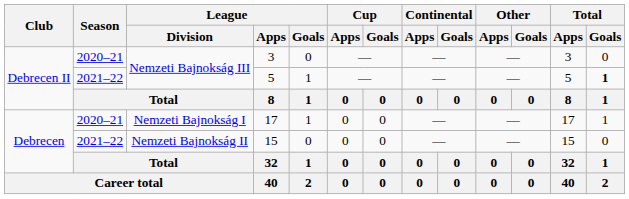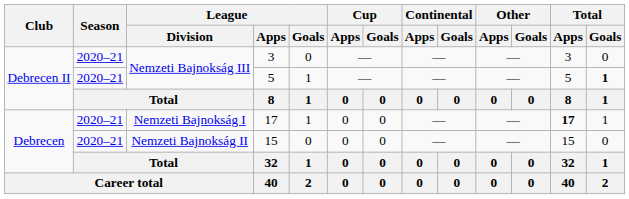(100, 78) 2021–22 -> (100, 78) 2020–21
(568, 120) normal -> (568, 120) bold
(100, 141) 2021–22 -> (100, 141) 2020–21
